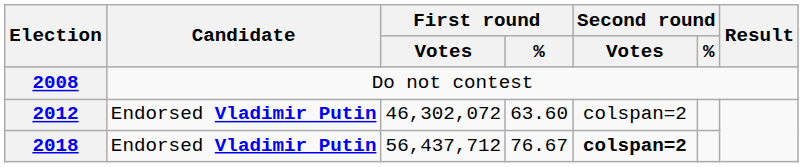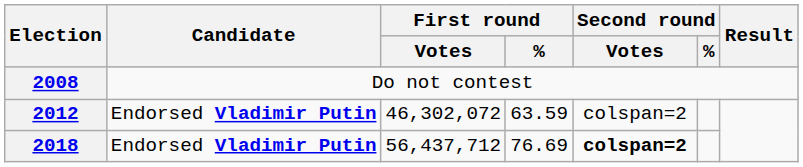(539, 114) 63.60 -> (539, 114) 63.59
(539, 146) 76.67 -> (539, 146) 76.69
